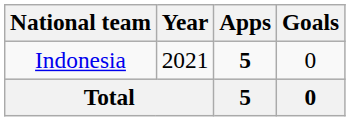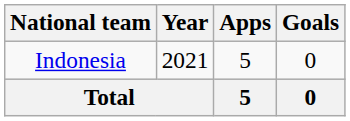(245, 60) bold -> (245, 60) normal
